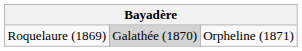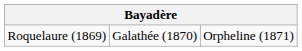(155, 35) lightgrey background -> (155, 35) no background
